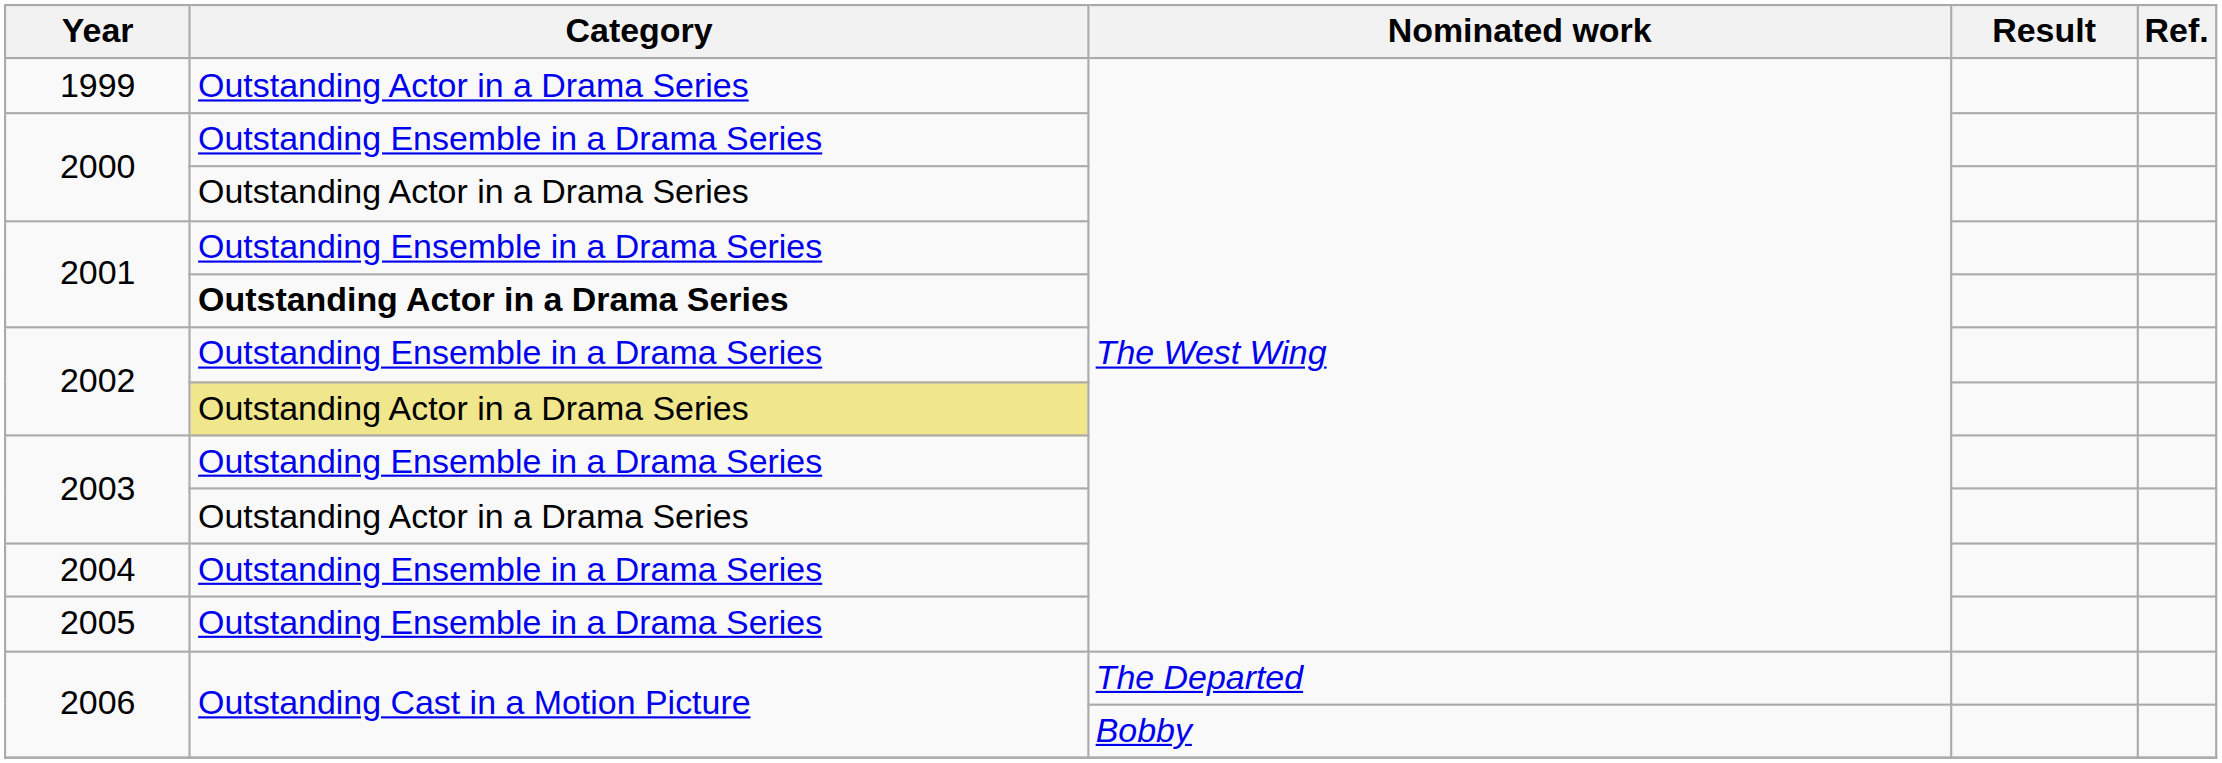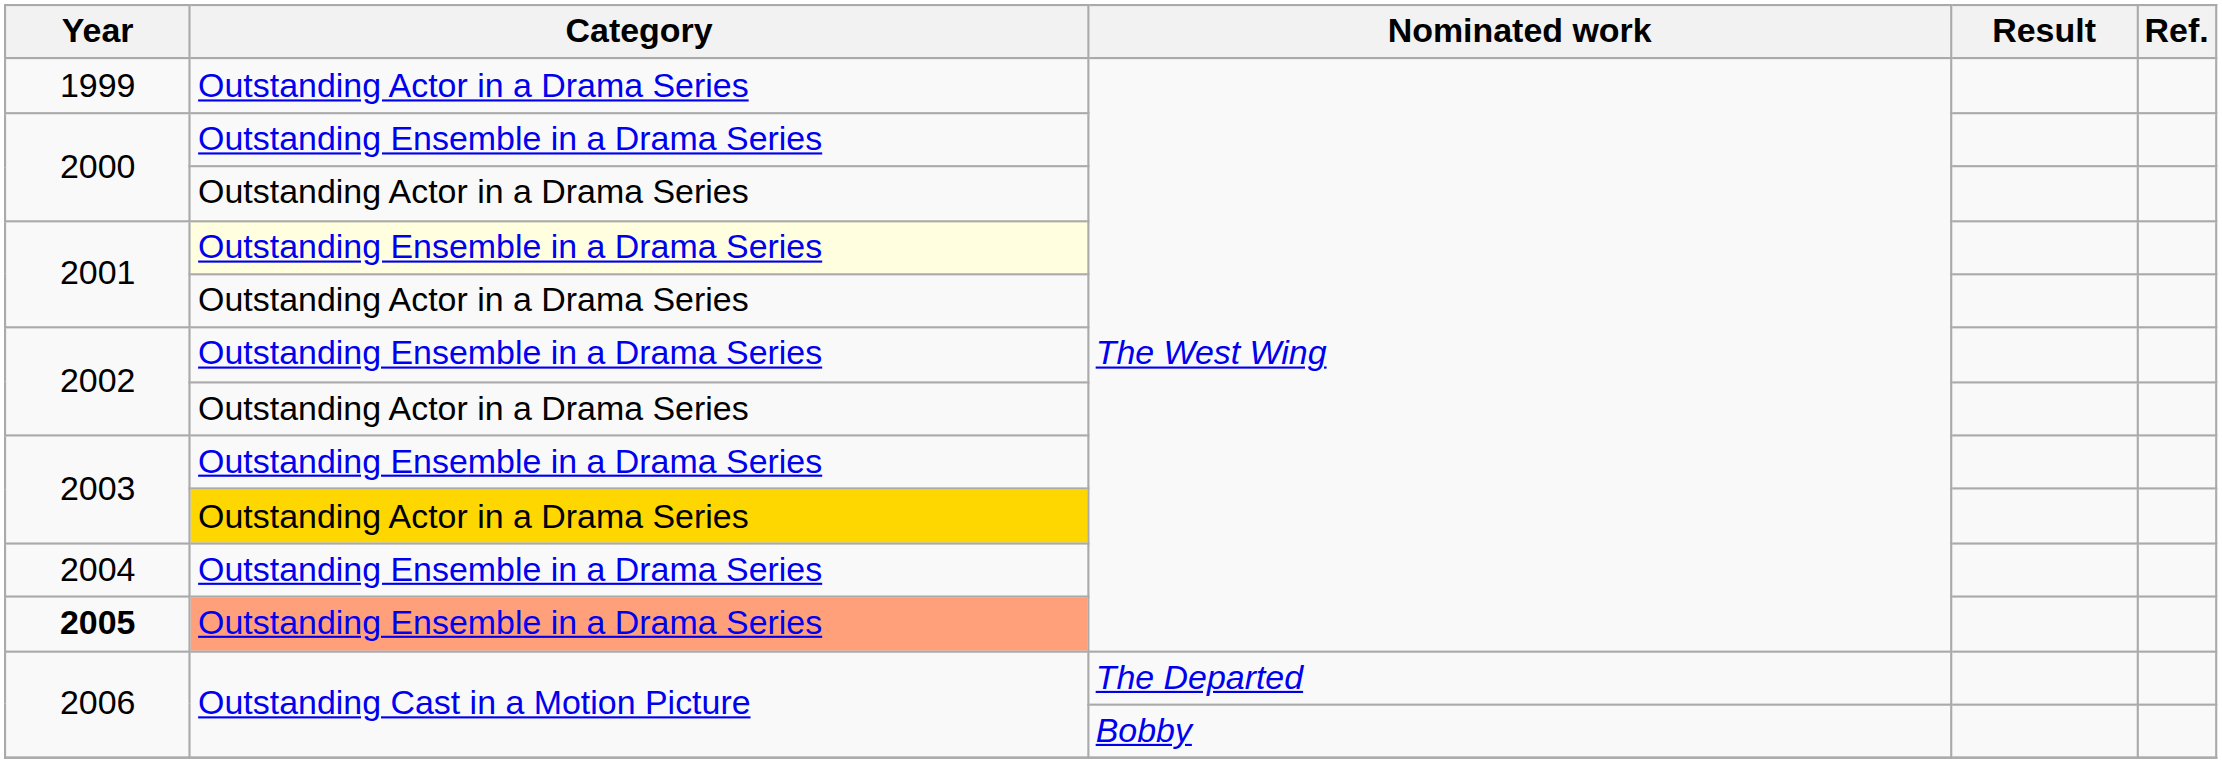(510, 246) no background -> (510, 246) lightyellow background
(493, 300) bold -> (473, 300) normal
(473, 407) khaki background -> (473, 407) no background
(473, 515) no background -> (473, 515) gold background
(98, 623) normal -> (98, 623) bold
(510, 623) no background -> (510, 623) lightsalmon background
